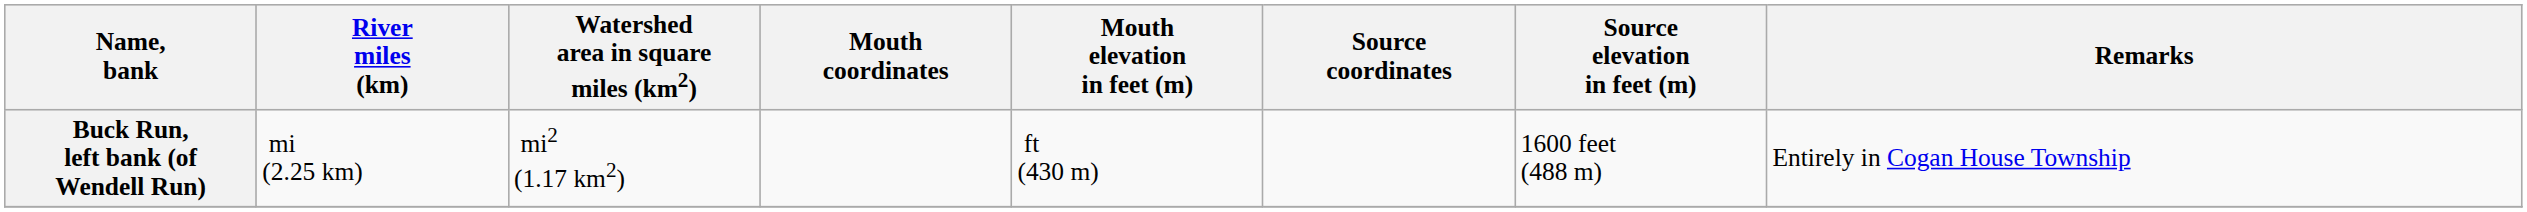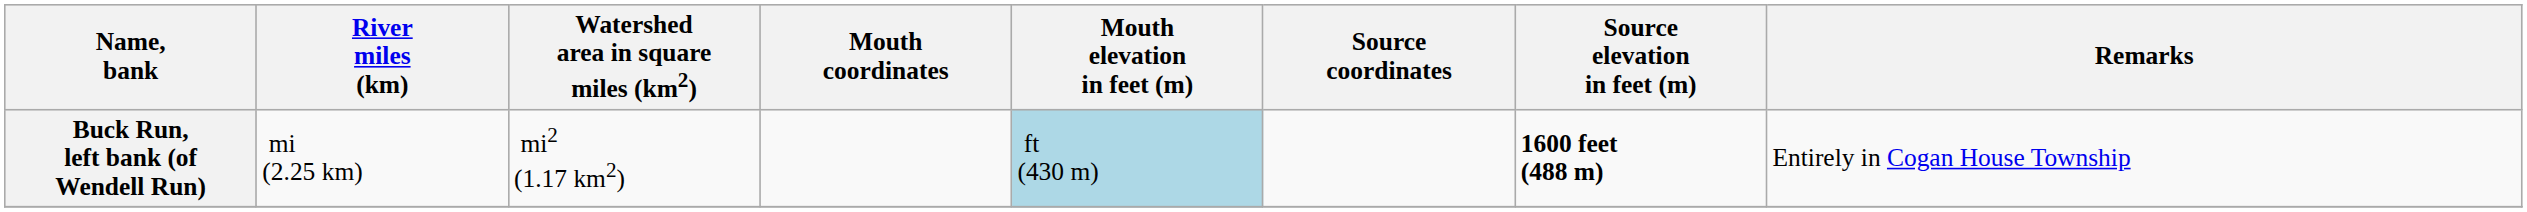(1058, 157) no background -> (1058, 157) lightblue background
(1568, 157) normal -> (1569, 157) bold
